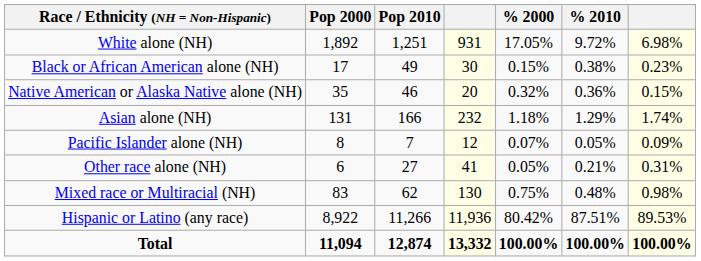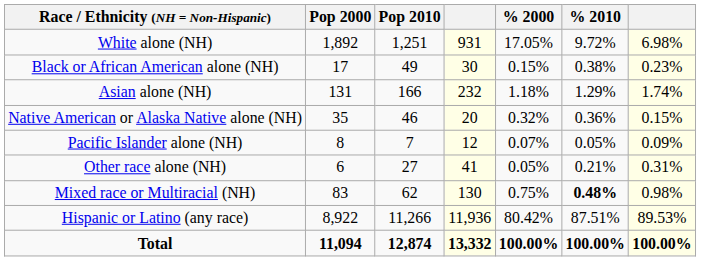rows swapped: (155, 92) <-> (155, 117)
(595, 192) normal -> (595, 192) bold
